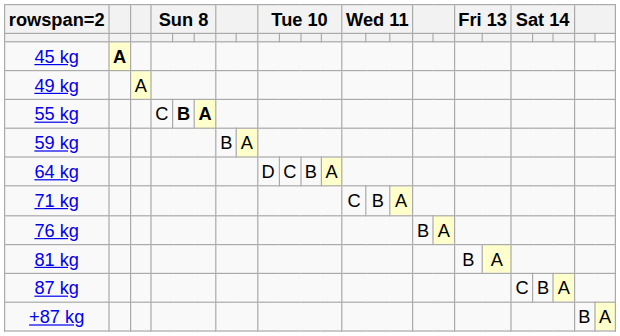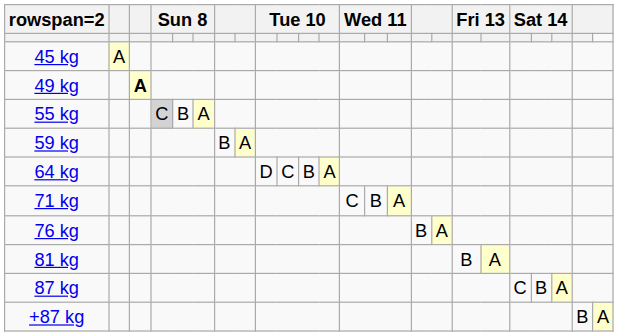(120, 57) bold -> (119, 57) normal
(141, 85) normal -> (140, 85) bold
(162, 114) no background -> (162, 114) lightgrey background
(184, 114) bold -> (183, 114) normal
(205, 114) bold -> (204, 114) normal
